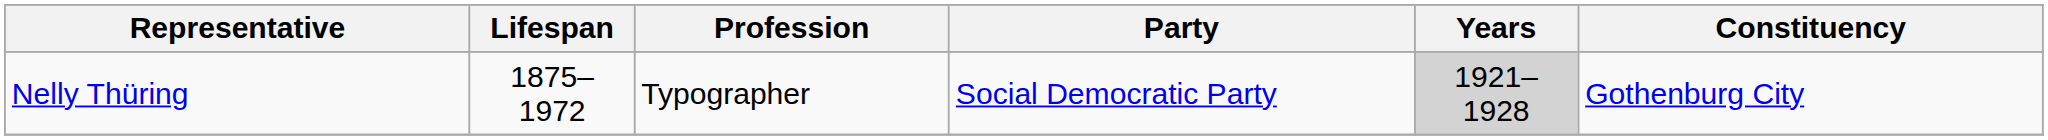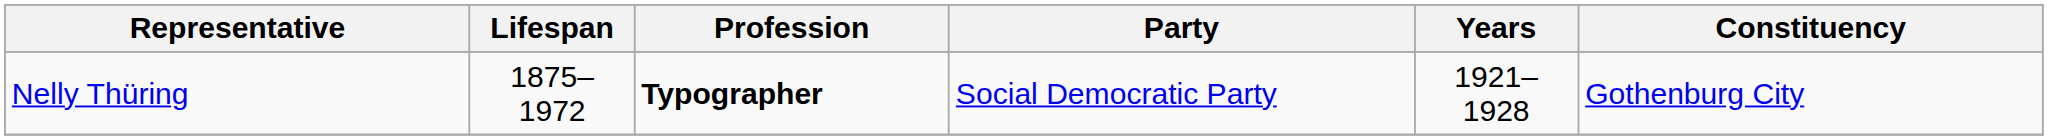(726, 92) normal -> (732, 92) bold
(1496, 92) lightgrey background -> (1496, 92) no background
